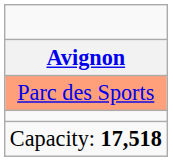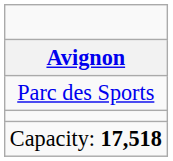(86, 92) lightsalmon background -> (86, 92) no background
